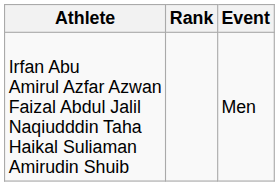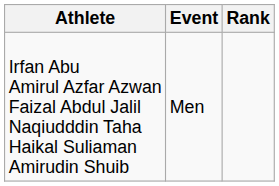columns swapped: (246, 18) <-> (192, 18)
